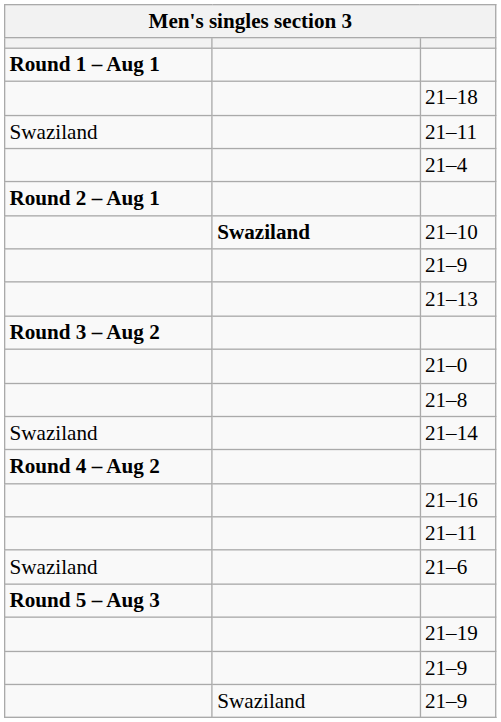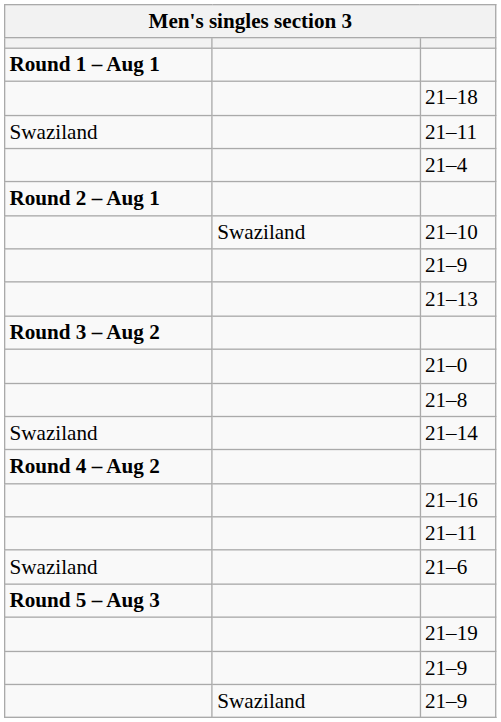(264, 231) bold -> (261, 231) normal
